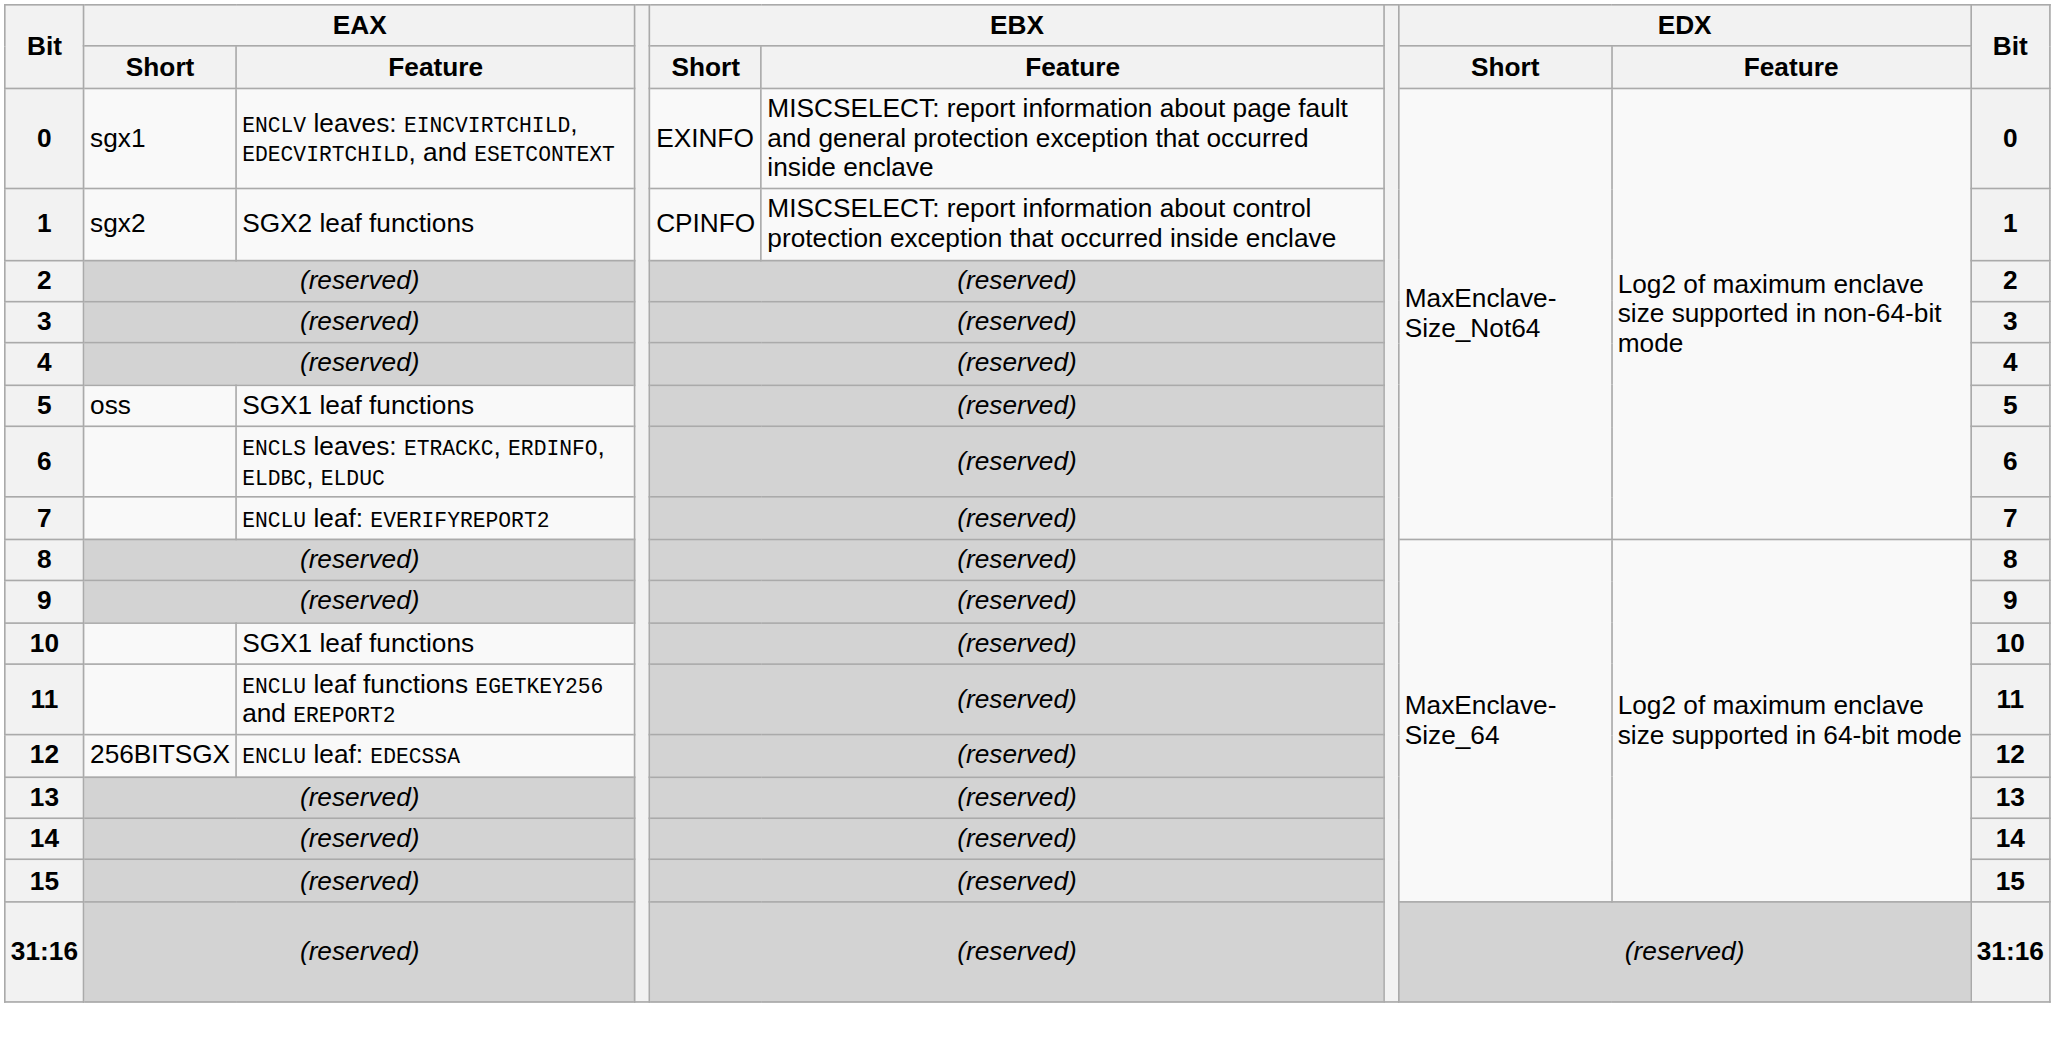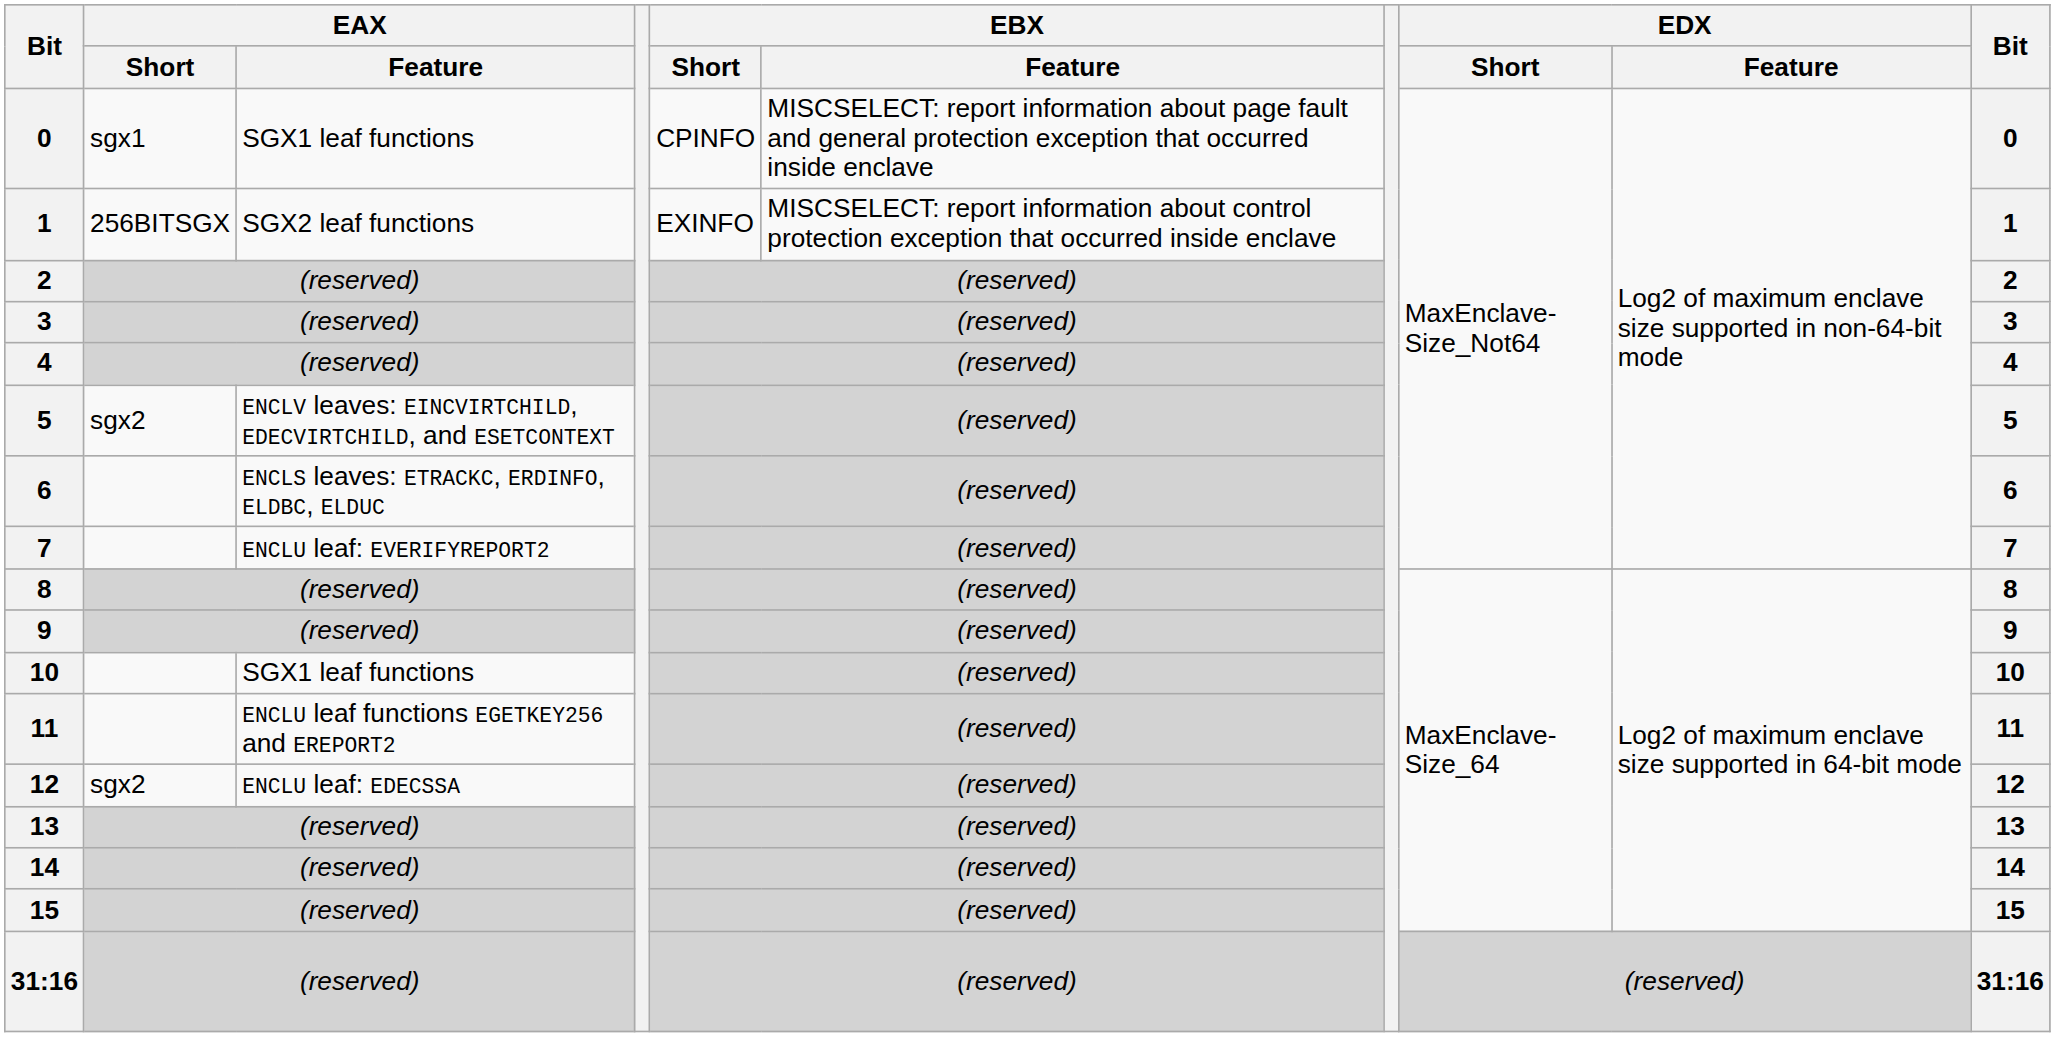(429, 138) ENCLV leaves: EINCVIRTCHILD, EDECVIRTCHILD, and ESETCONTEXT -> (358, 138) SGX1 leaf functions
(705, 138) EXINFO -> (706, 138) CPINFO
(118, 223) sgx2 -> (160, 223) 256BITSGX
(706, 223) CPINFO -> (705, 223) EXINFO
(110, 405) oss -> (118, 419) sgx2
(358, 405) SGX1 leaf functions -> (429, 420) ENCLV leaves: EINCVIRTCHILD, EDECVIRTCHILD, and ESETCONTEXT
(160, 755) 256BITSGX -> (118, 785) sgx2
